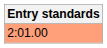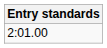(27, 33) lightsalmon background -> (27, 33) no background
